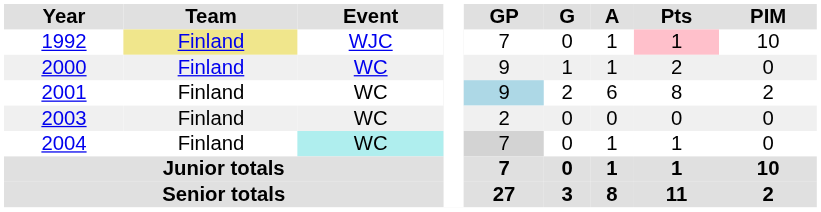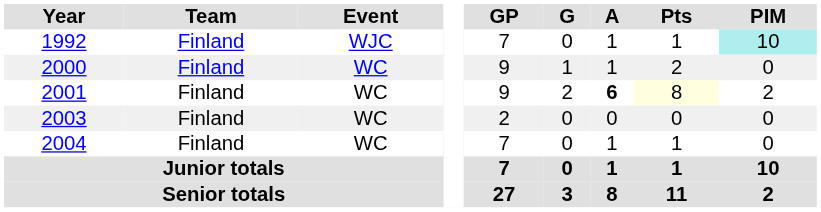(211, 41) khaki background -> (211, 41) no background
(677, 41) pink background -> (677, 41) no background
(768, 41) no background -> (768, 41) paleturquoise background
(504, 92) lightblue background -> (504, 92) no background
(612, 92) normal -> (612, 92) bold
(677, 92) no background -> (677, 92) lightyellow background
(371, 143) paleturquoise background -> (371, 143) no background
(504, 143) lightgrey background -> (504, 143) no background
